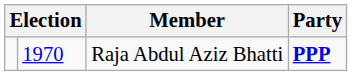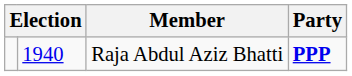(43, 53) 1970 -> (43, 53) 1940
